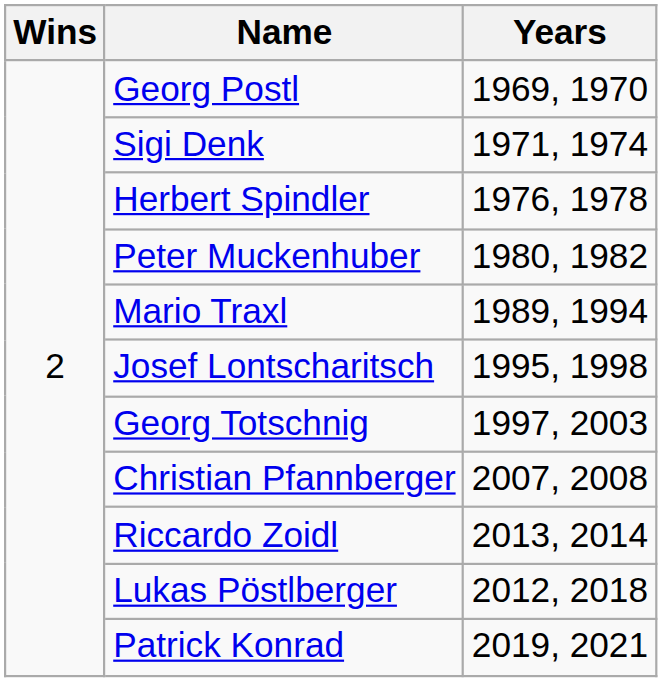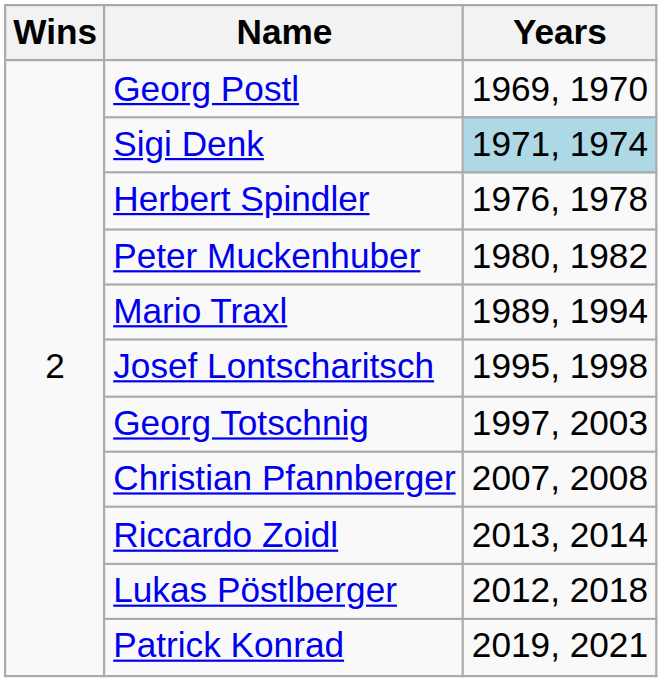(560, 144) no background -> (560, 144) lightblue background
